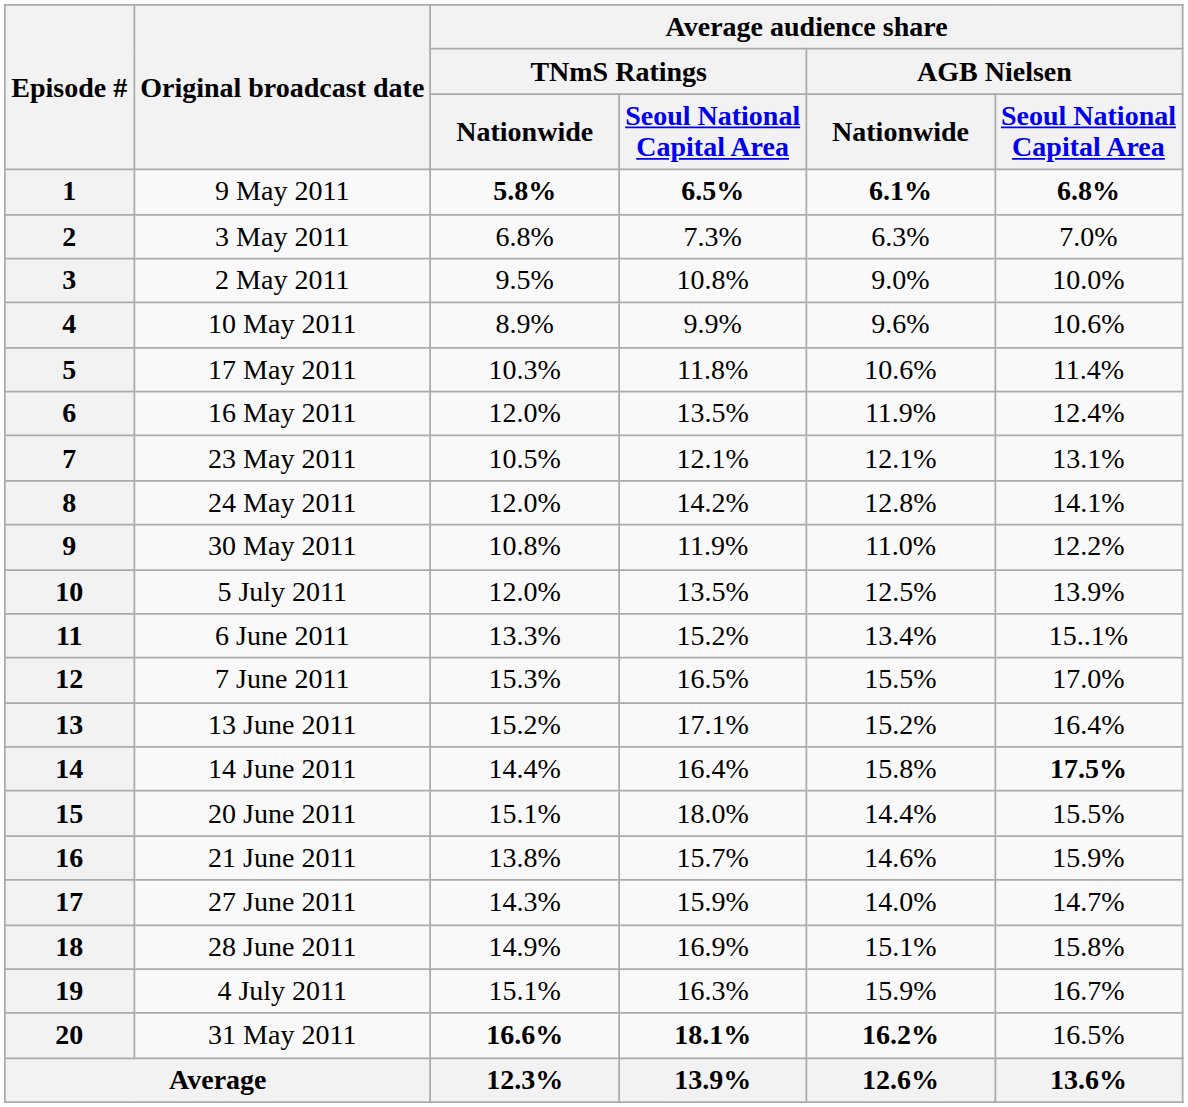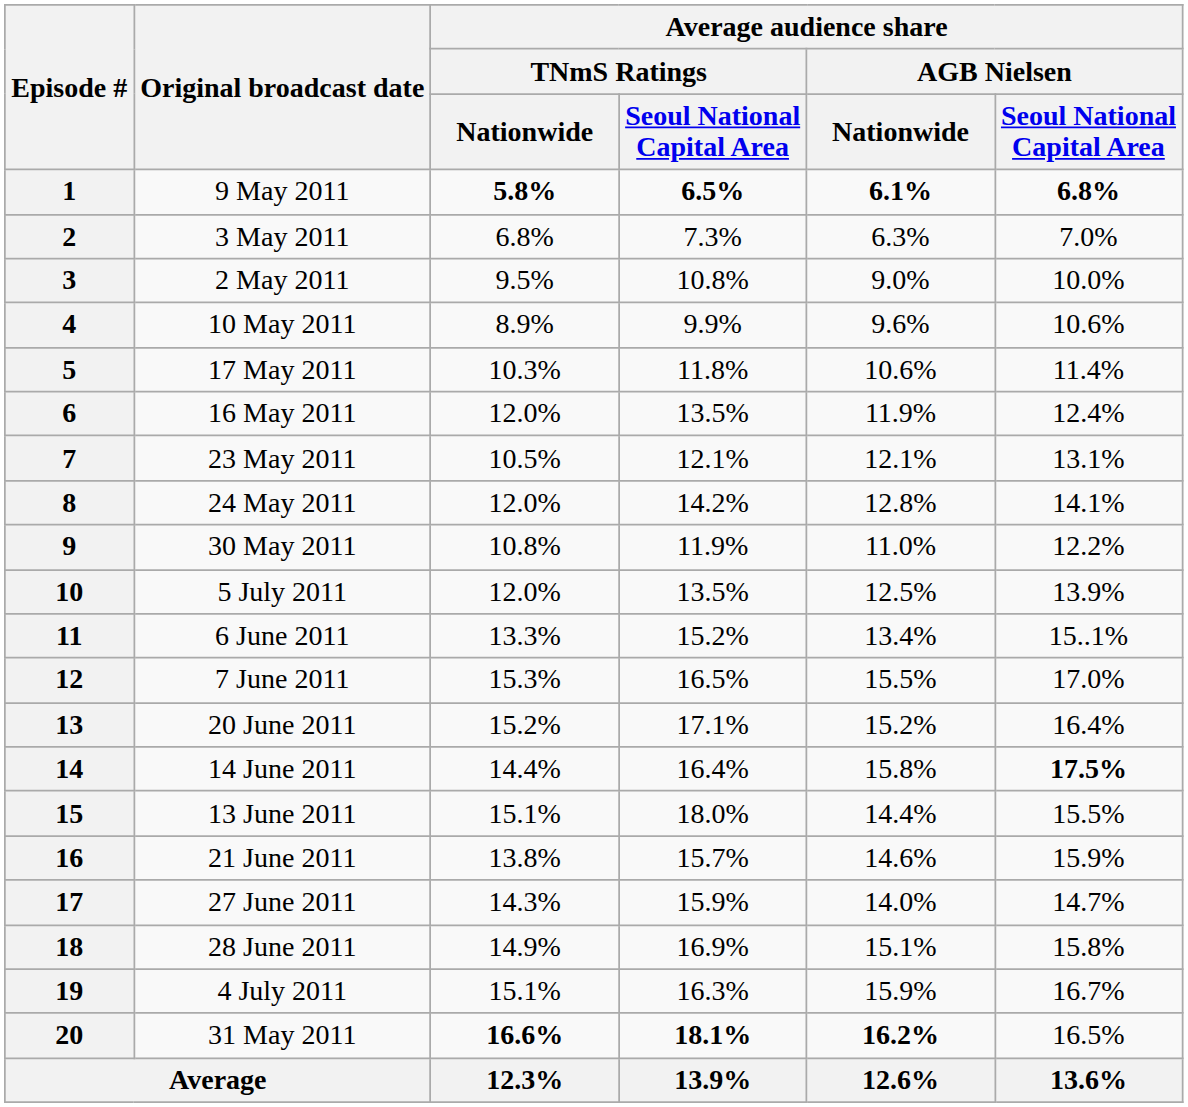(282, 724) 13 June 2011 -> (282, 724) 20 June 2011
(282, 813) 20 June 2011 -> (282, 813) 13 June 2011
